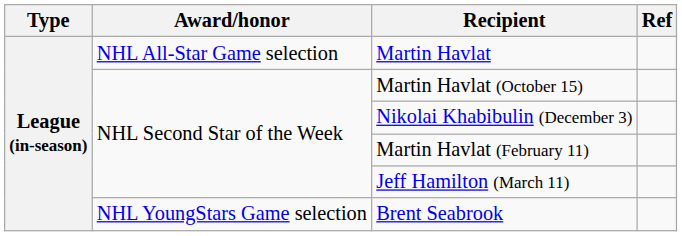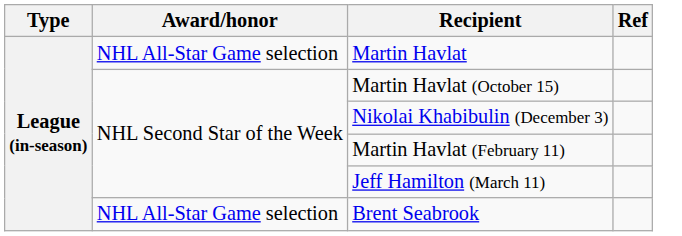(232, 213) NHL YoungStars Game selection -> (217, 213) NHL All-Star Game selection
